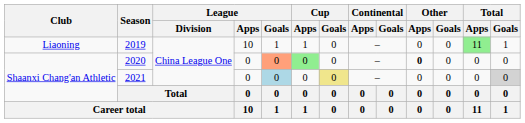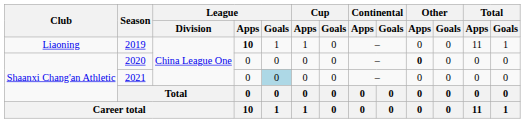(248, 45) normal -> (248, 45) bold
(477, 45) lightgreen background -> (477, 45) no background
(277, 61) lightsalmon background -> (277, 61) no background
(305, 61) lightgreen background -> (305, 61) no background
(334, 77) khaki background -> (334, 77) no background
(506, 77) lightgrey background -> (506, 77) no background
